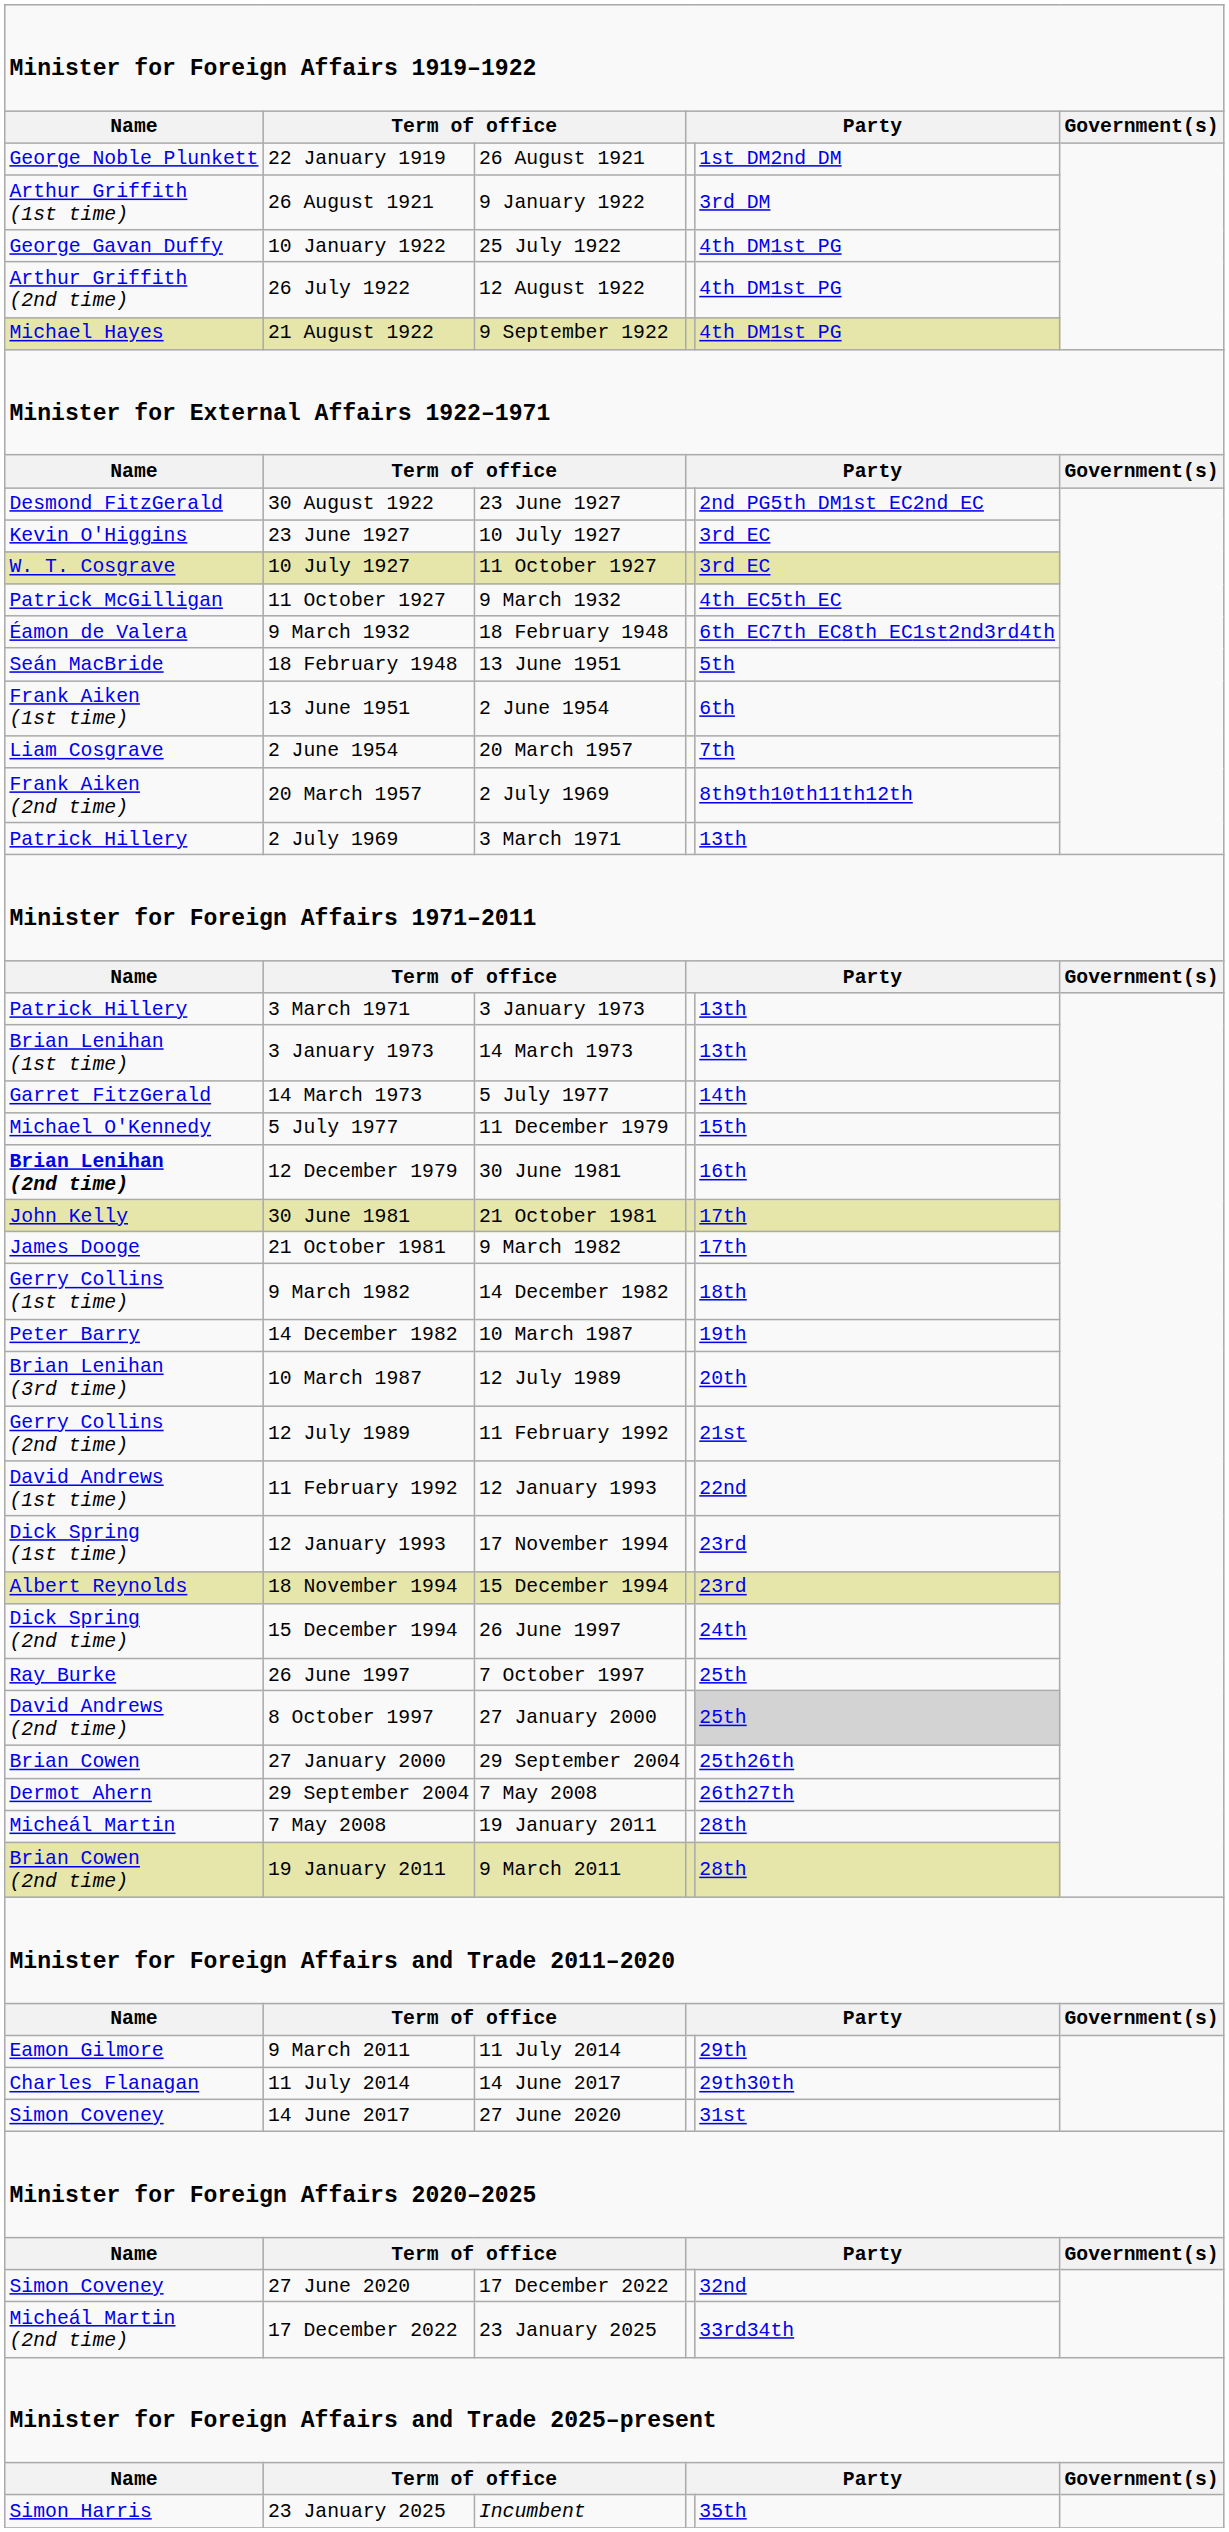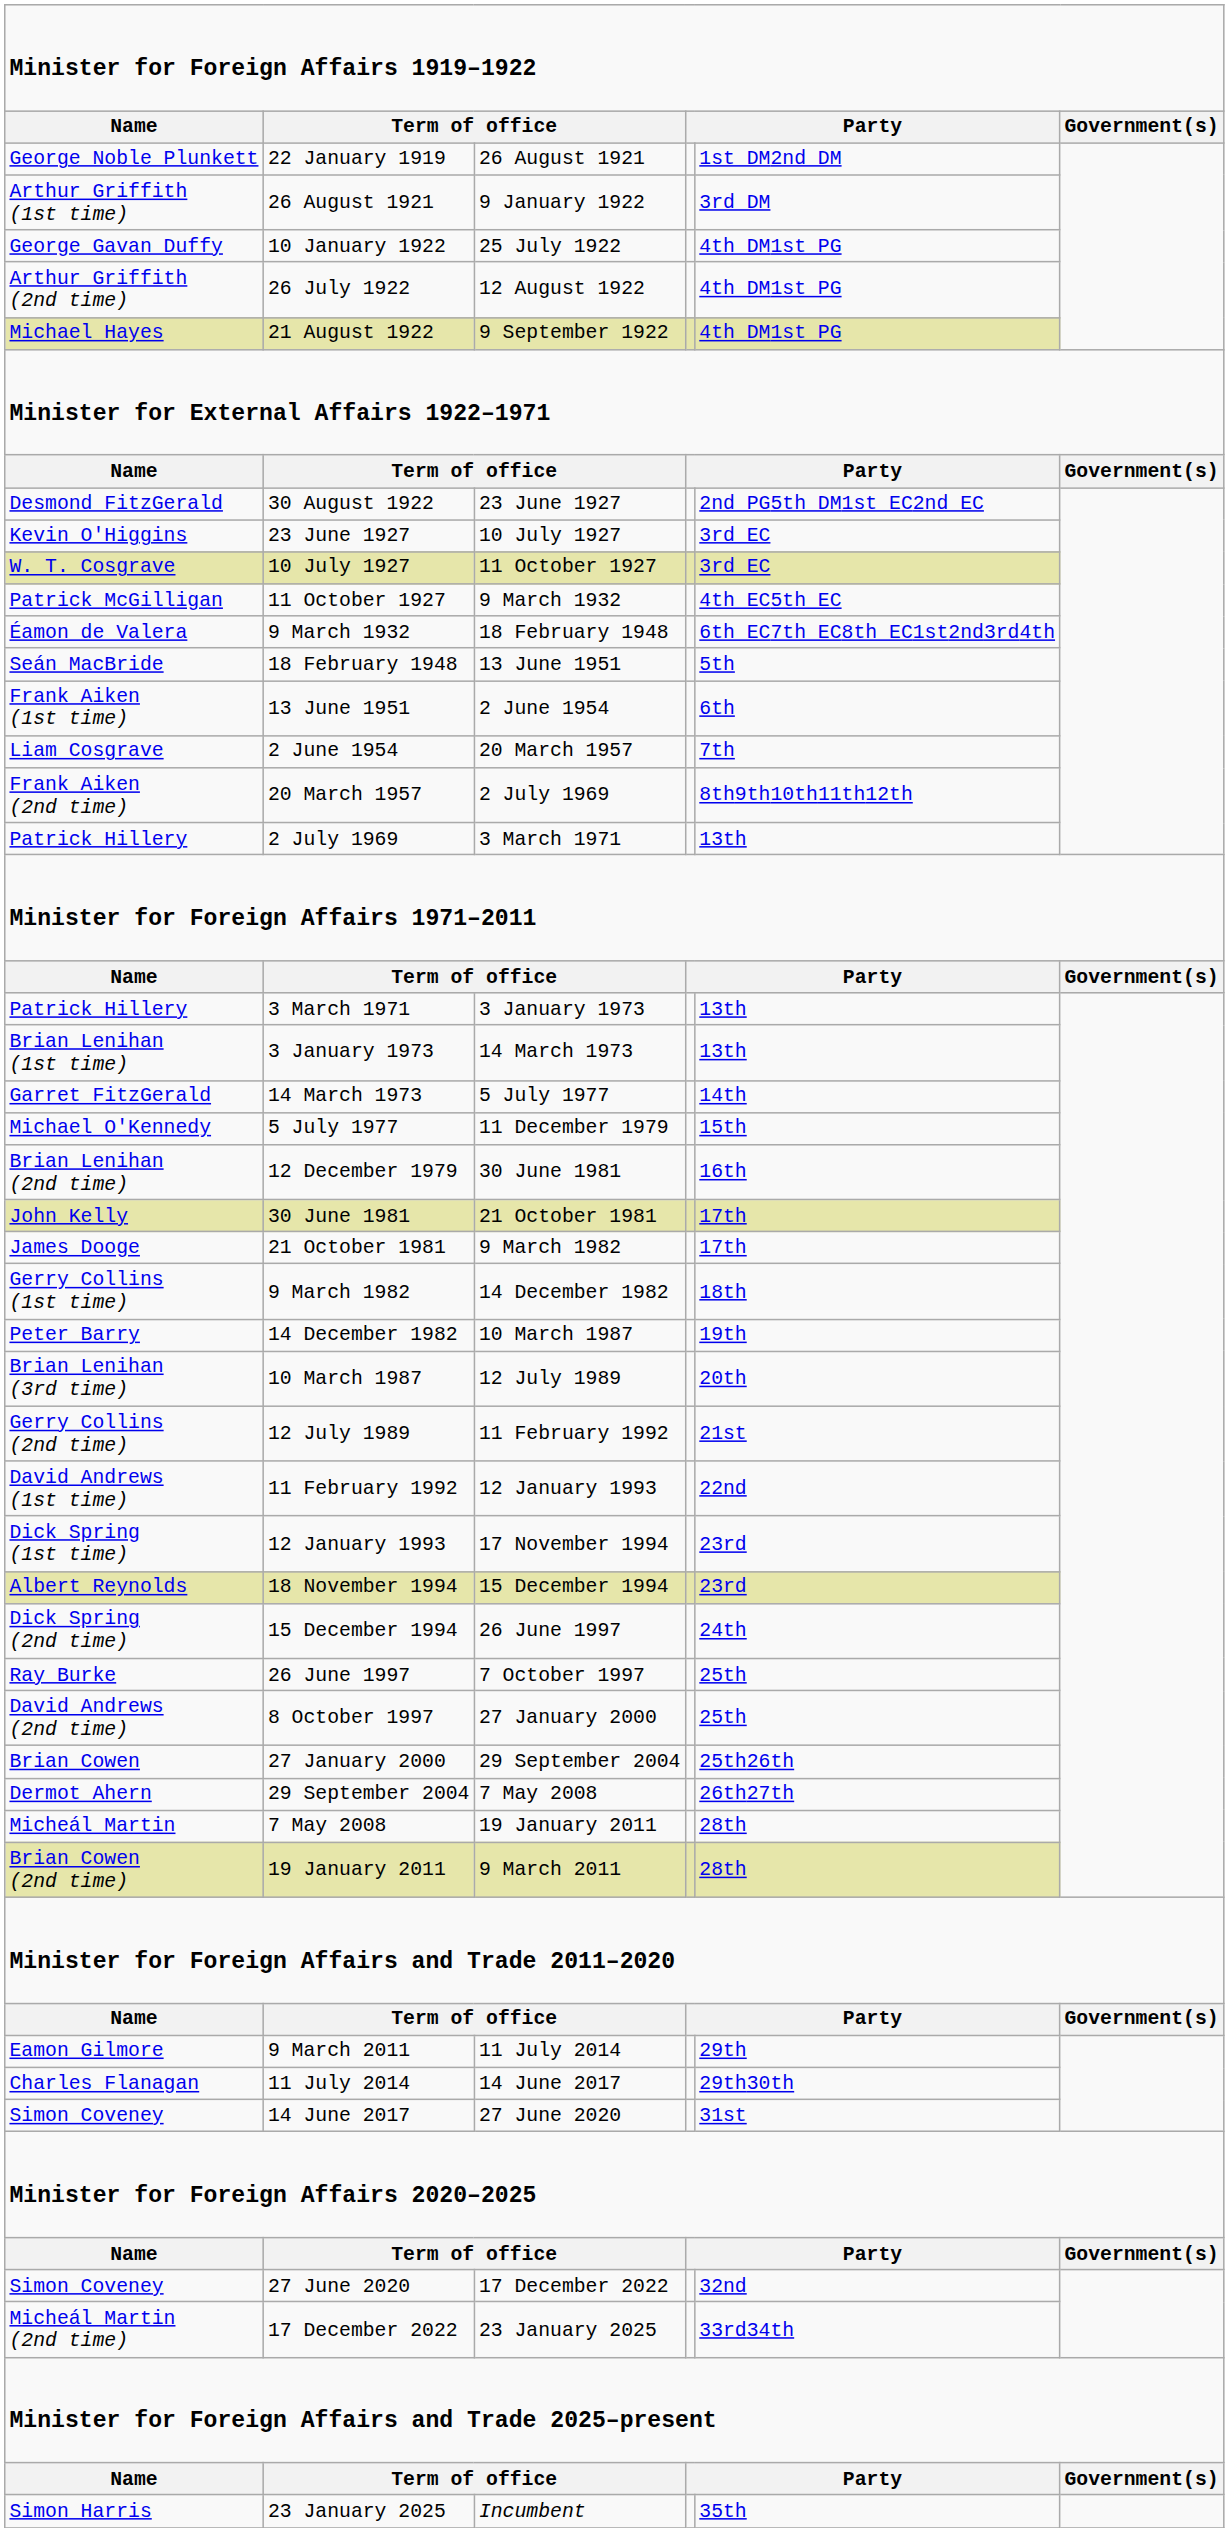(87, 1172) bold -> (87, 1172) normal
(723, 1718) lightgrey background -> (723, 1718) no background
